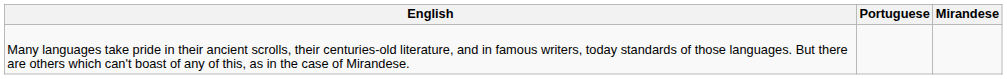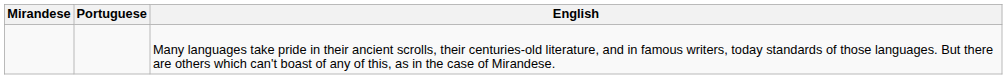columns swapped: (967, 14) <-> (430, 14)
